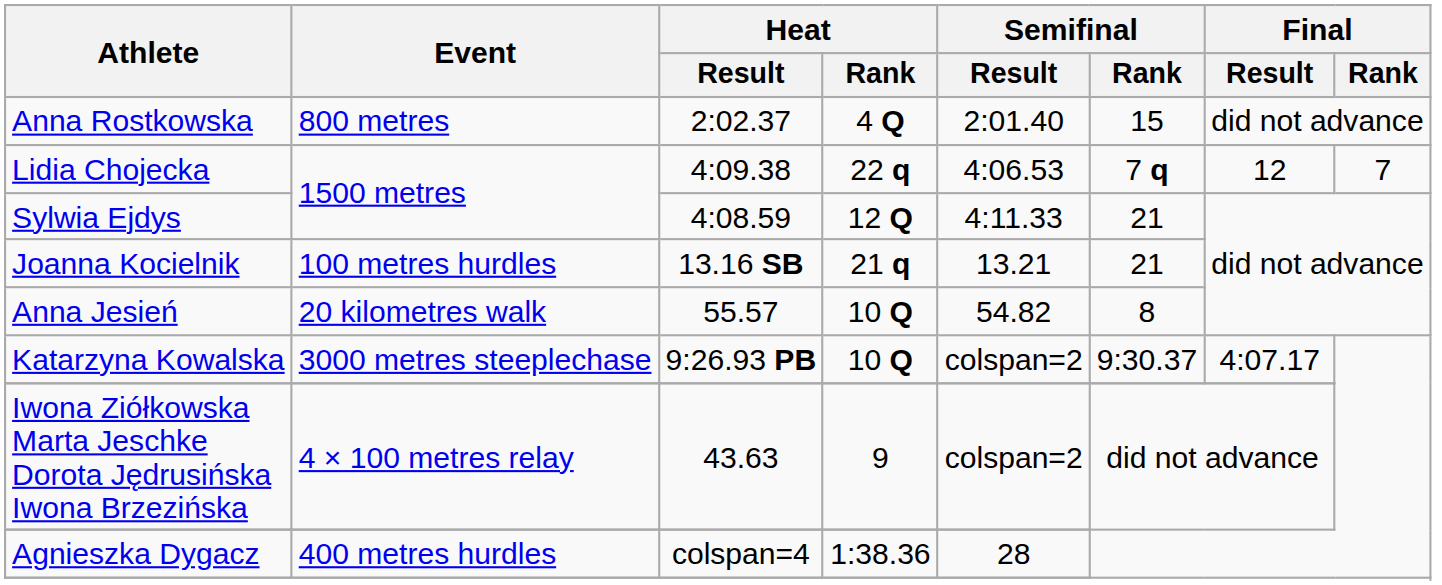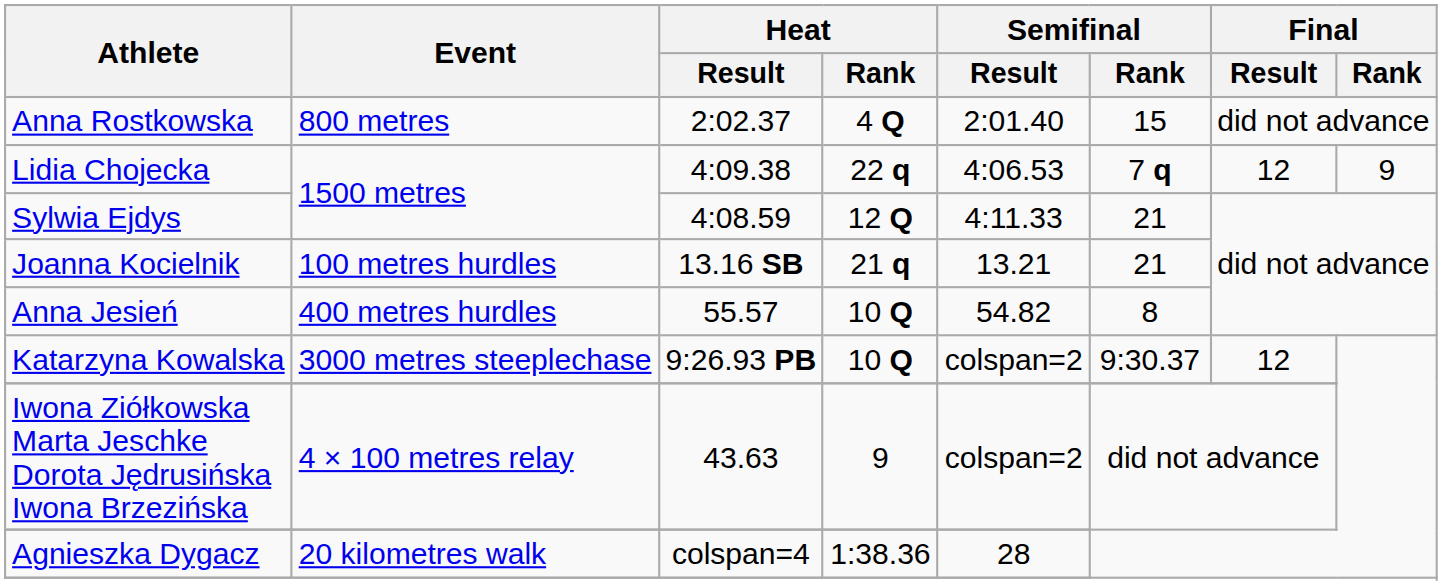(1383, 169) 7 -> (1387, 169) 9
(422, 312) 20 kilometres walk -> (427, 312) 400 metres hurdles
(1270, 359) 4:07.17 -> (1274, 359) 12
(427, 555) 400 metres hurdles -> (422, 555) 20 kilometres walk
